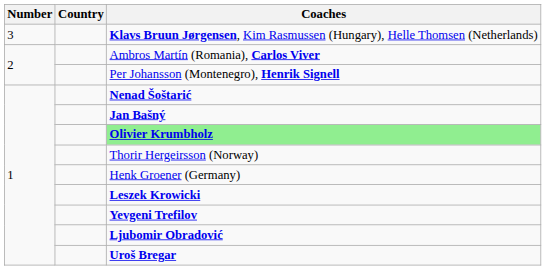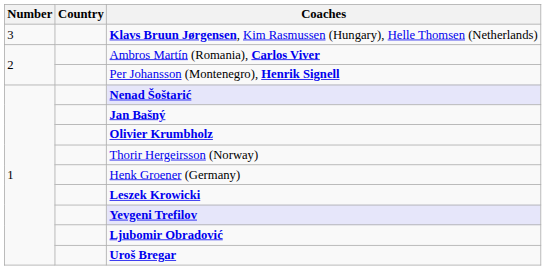(150, 94) no background -> (150, 94) lavender background
(161, 134) lightgreen background -> (161, 134) no background
(153, 214) no background -> (153, 214) lavender background
